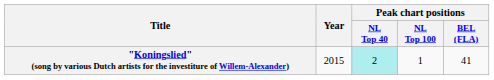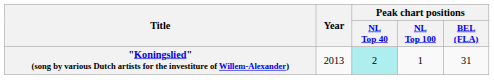(334, 60) 2015 -> (334, 60) 2013
(466, 60) 41 -> (466, 60) 31
